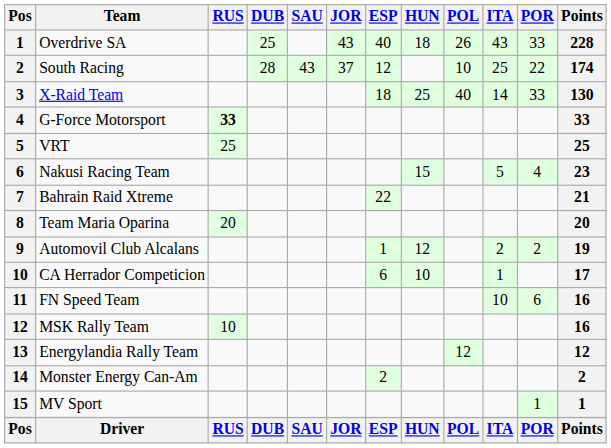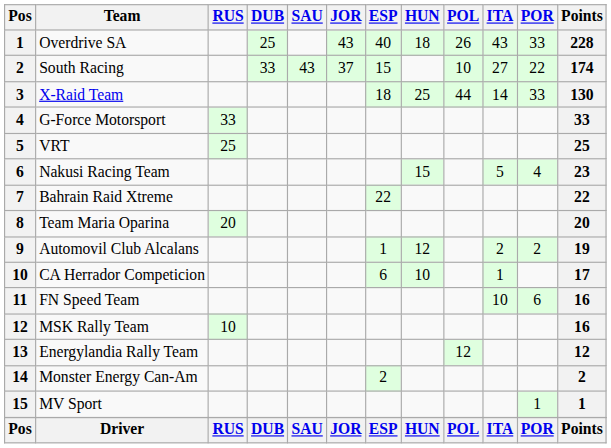(268, 68) 28 -> (268, 68) 33
(383, 68) 12 -> (383, 68) 15
(500, 68) 25 -> (500, 68) 27
(463, 94) 40 -> (463, 94) 44
(228, 120) bold -> (228, 120) normal
(582, 197) 21 -> (582, 197) 22
